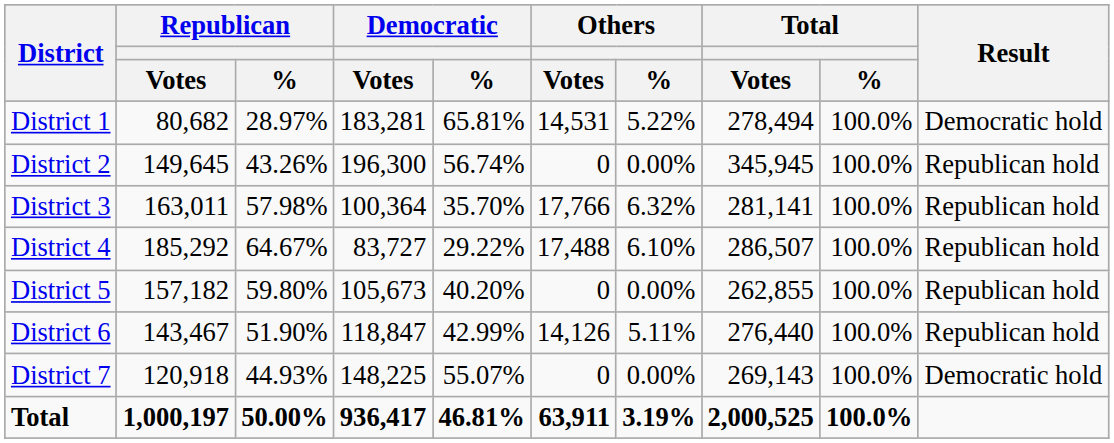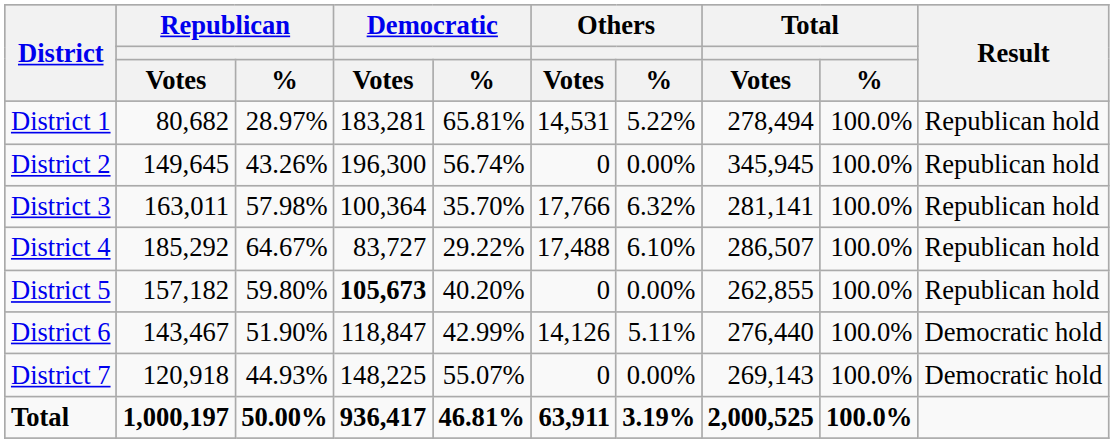(1013, 122) Democratic hold -> (1012, 122) Republican hold
(383, 290) normal -> (383, 290) bold
(1012, 332) Republican hold -> (1013, 332) Democratic hold
